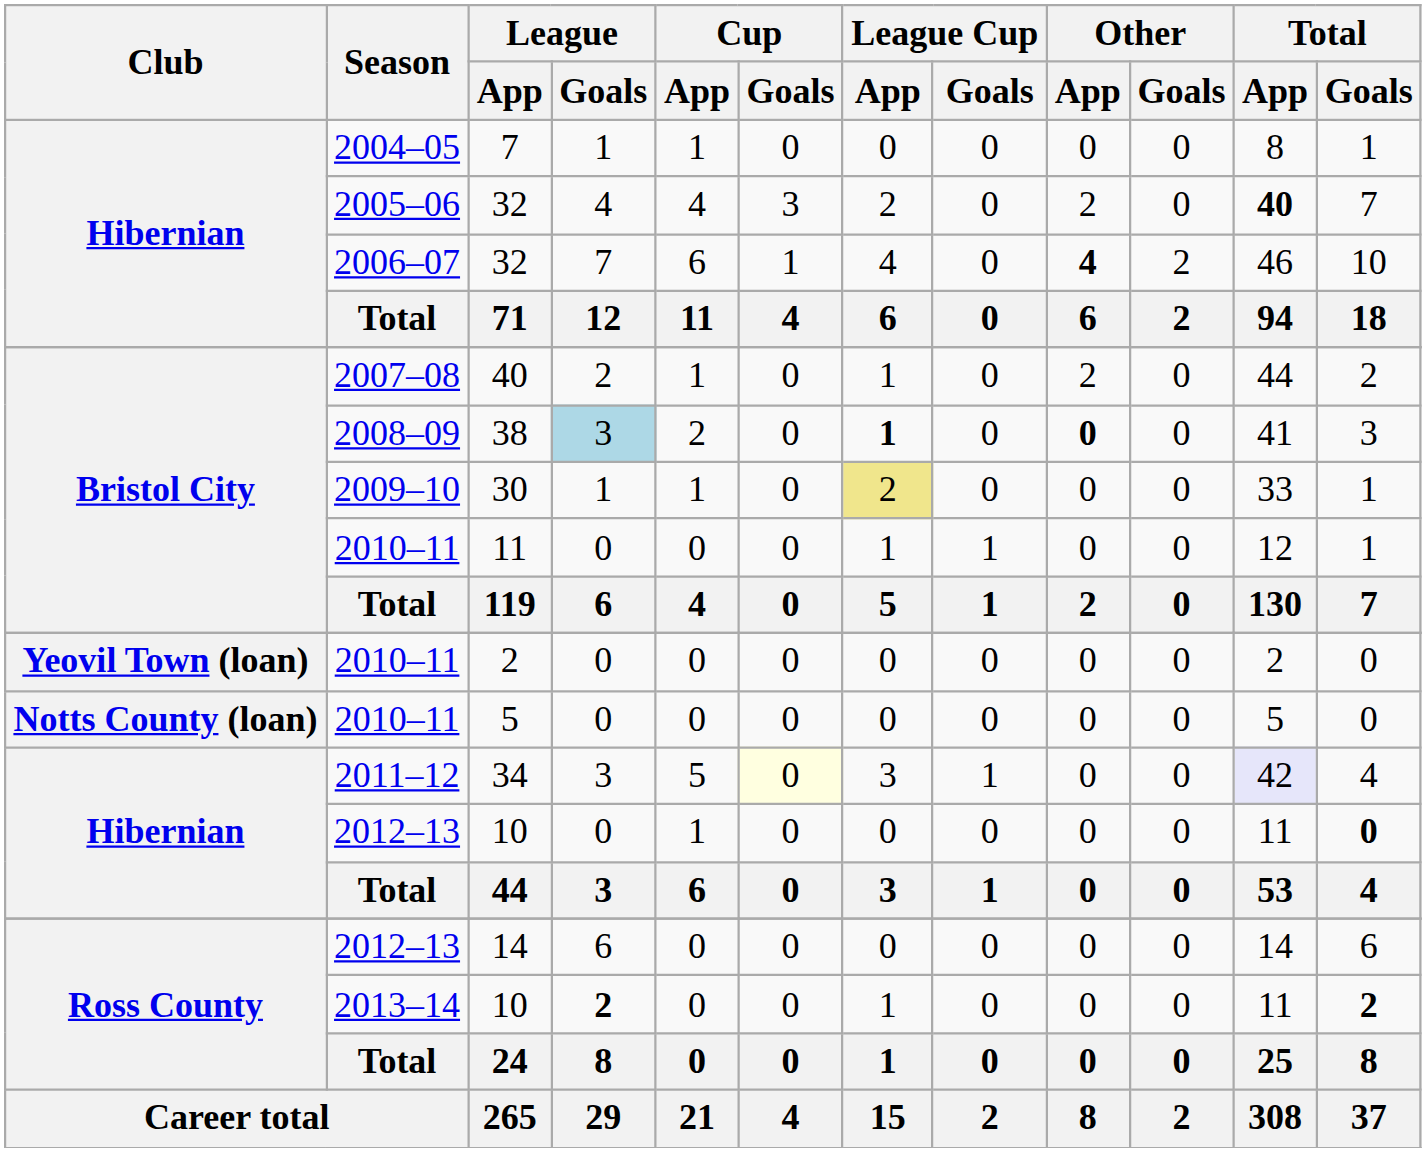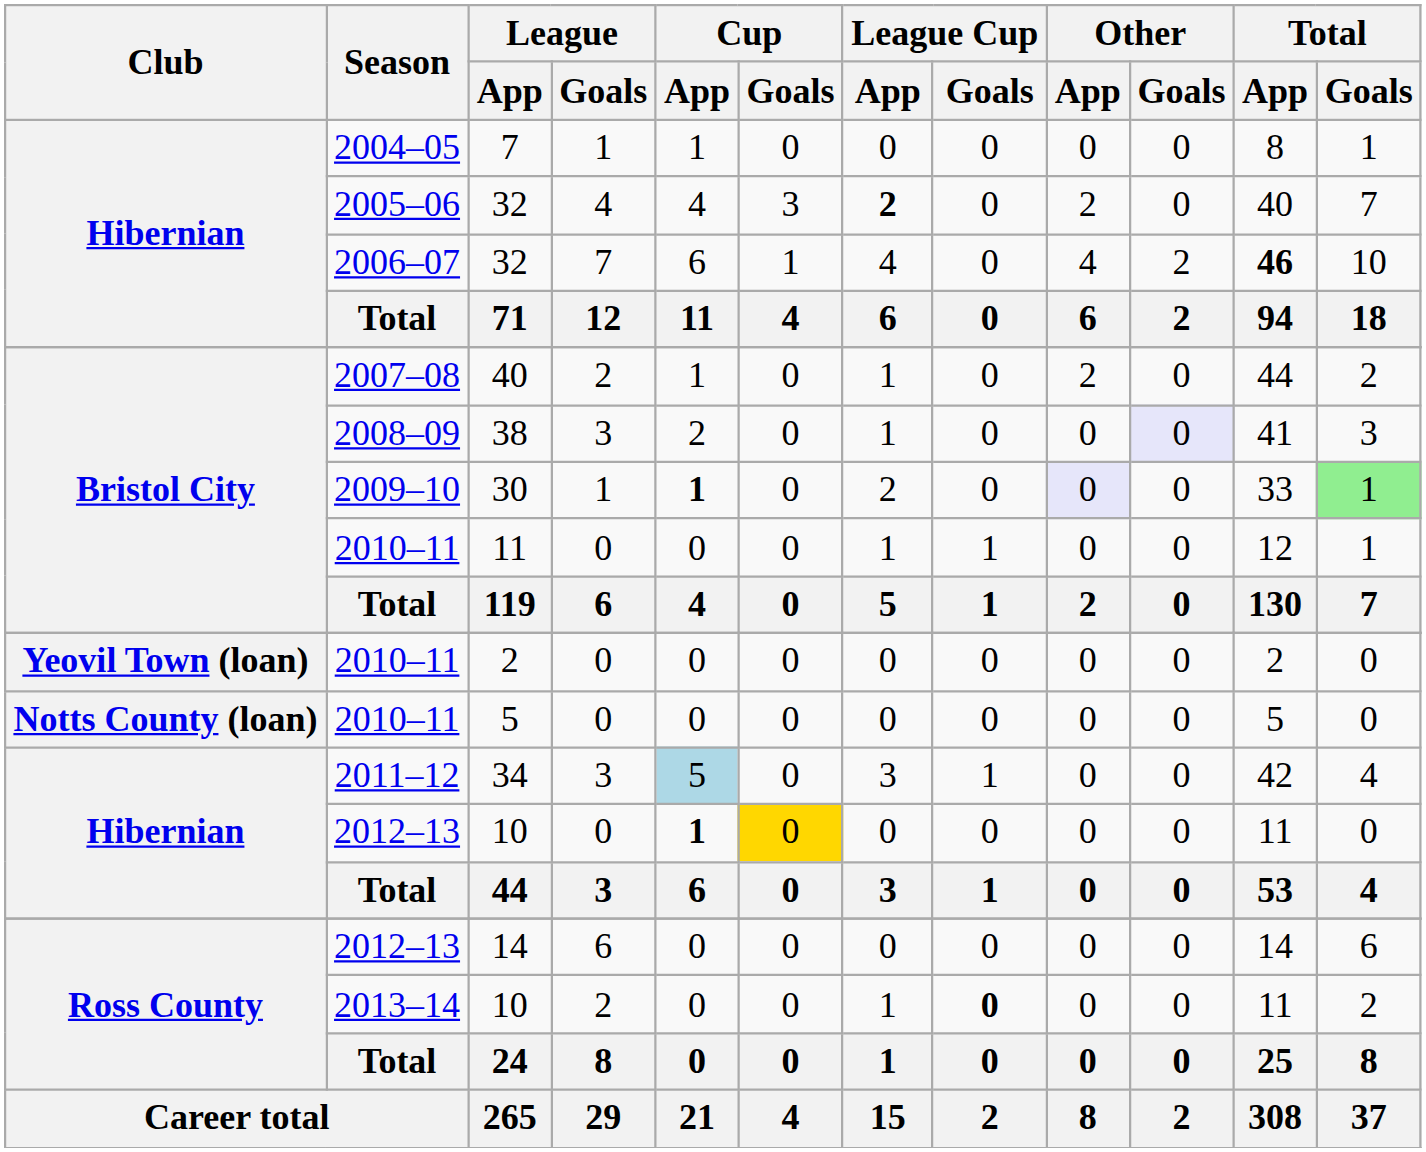(888, 204) normal -> (888, 204) bold
(1275, 204) bold -> (1275, 204) normal
(1088, 261) bold -> (1088, 261) normal
(1275, 261) normal -> (1275, 261) bold
(603, 432) lightblue background -> (603, 432) no background
(888, 432) bold -> (888, 432) normal
(1088, 432) bold -> (1088, 432) normal
(1181, 432) no background -> (1181, 432) lavender background
(697, 489) normal -> (697, 489) bold
(888, 489) khaki background -> (888, 489) no background
(1088, 489) no background -> (1088, 489) lavender background
(1369, 489) no background -> (1369, 489) lightgreen background
(697, 775) no background -> (697, 775) lightblue background
(791, 775) lightyellow background -> (791, 775) no background
(1275, 775) lavender background -> (1275, 775) no background
(697, 832) normal -> (697, 832) bold
(791, 832) no background -> (791, 832) gold background
(1369, 832) bold -> (1369, 832) normal
(603, 1003) bold -> (603, 1003) normal
(990, 1003) normal -> (990, 1003) bold
(1369, 1003) bold -> (1369, 1003) normal
